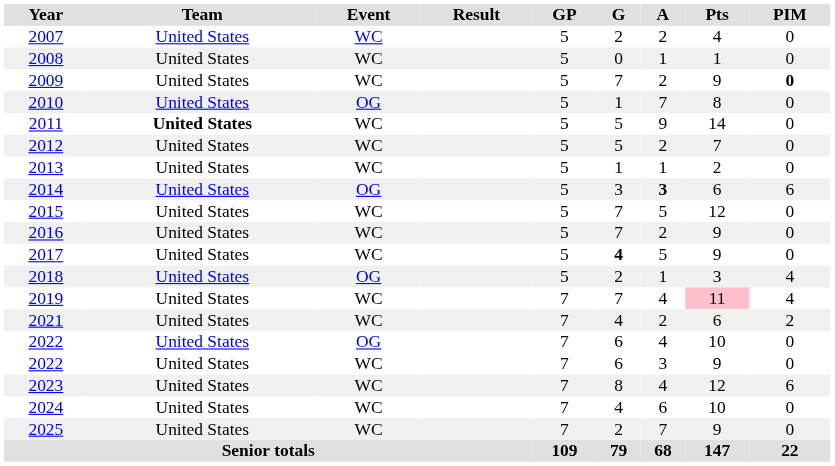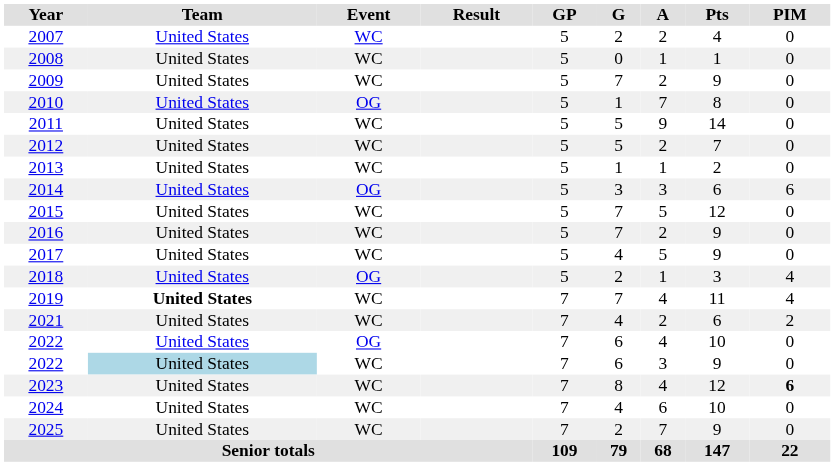(790, 80) bold -> (790, 80) normal
(202, 123) bold -> (202, 123) normal
(663, 189) bold -> (663, 189) normal
(619, 254) bold -> (619, 254) normal
(202, 298) normal -> (202, 298) bold
(717, 298) pink background -> (717, 298) no background
(202, 363) no background -> (202, 363) lightblue background
(790, 385) normal -> (790, 385) bold
